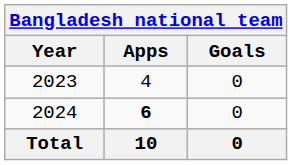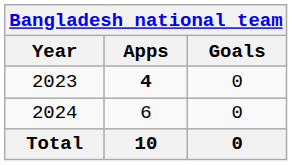(146, 82) normal -> (146, 82) bold
(146, 113) bold -> (146, 113) normal
